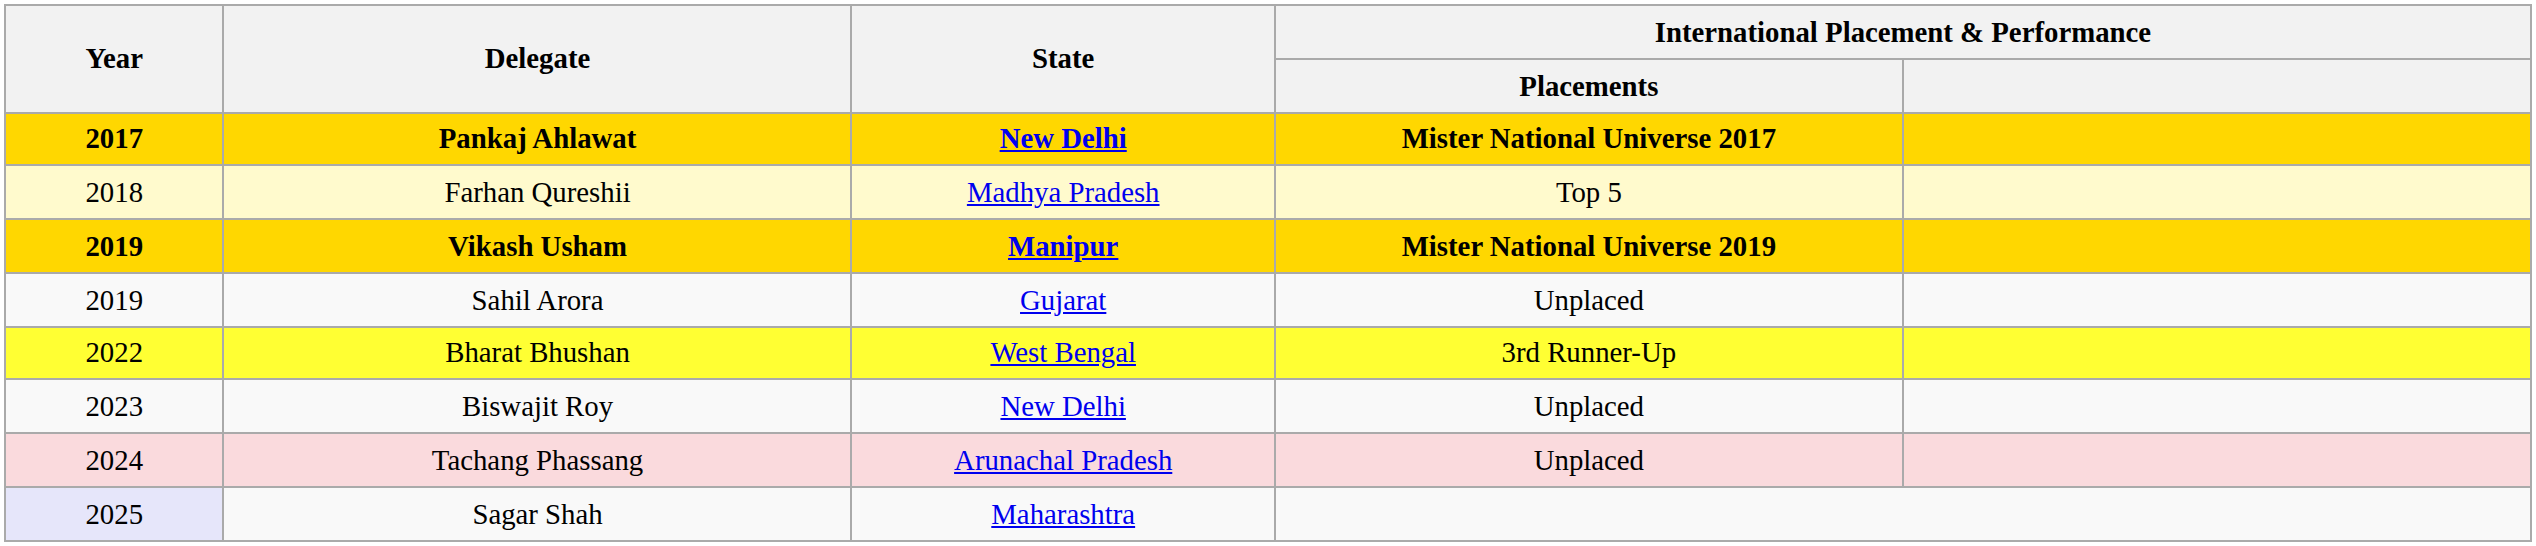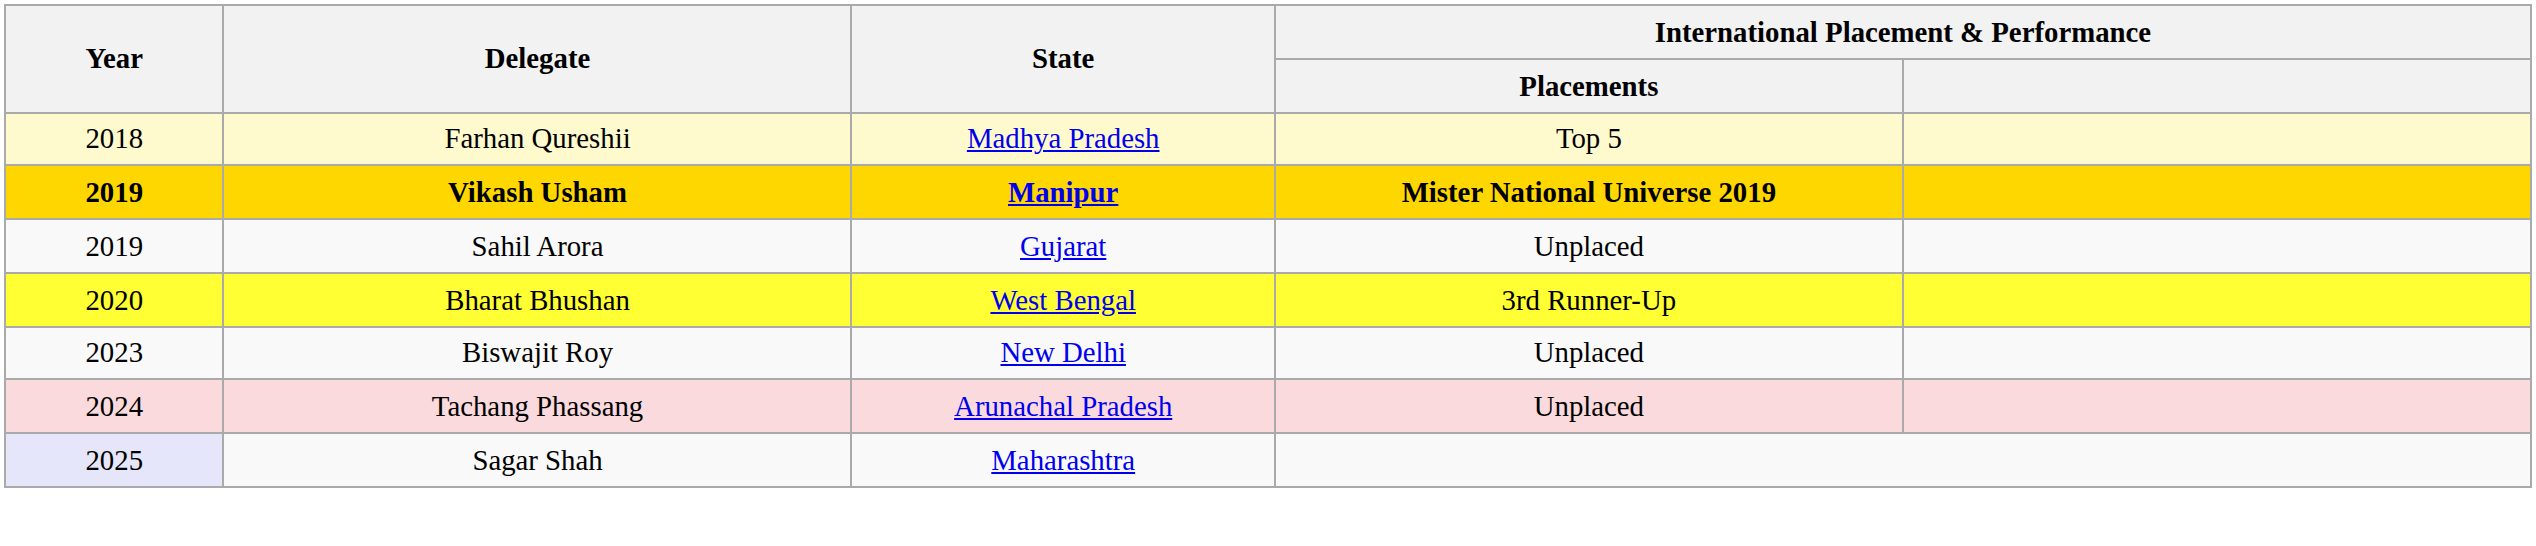- row: (538, 139)
(114, 353) 2022 -> (114, 300) 2020
